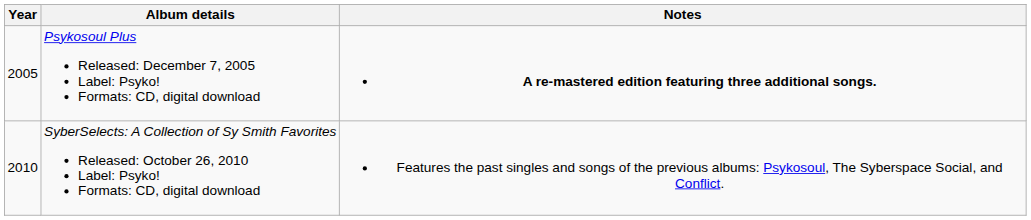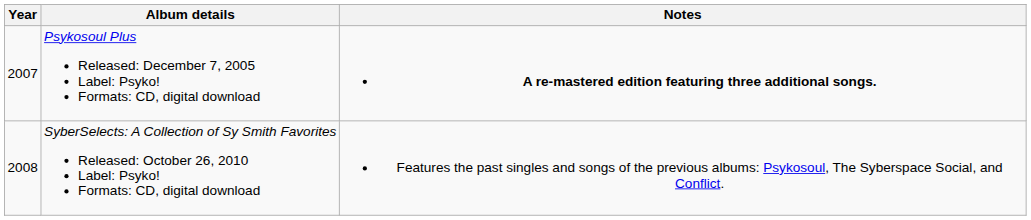(23, 73) 2005 -> (23, 73) 2007
(23, 168) 2010 -> (23, 168) 2008
